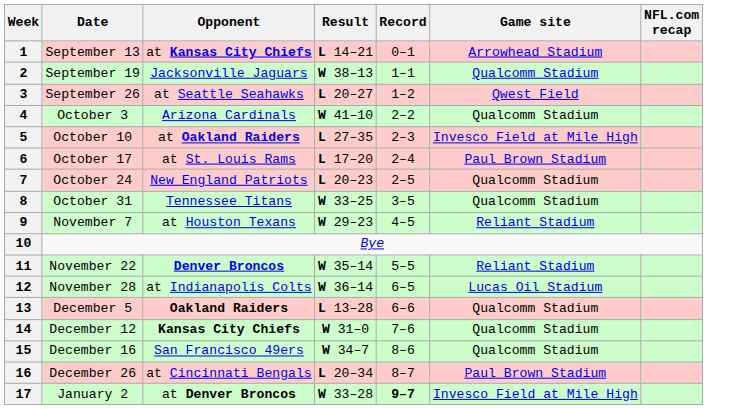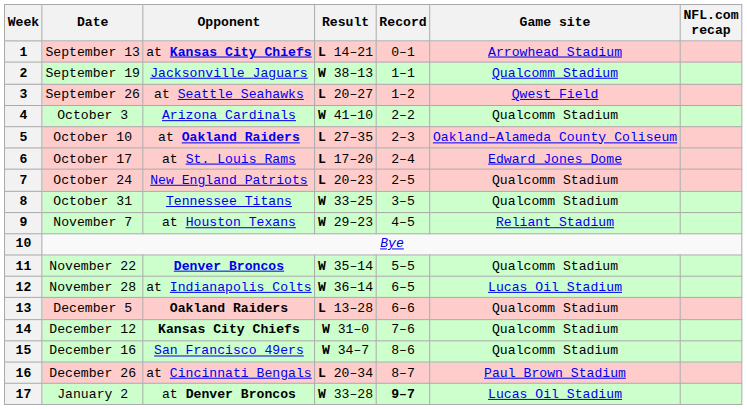(535, 137) Invesco Field at Mile High -> (555, 137) Oakland–Alameda County Coliseum
(535, 159) Paul Brown Stadium -> (555, 159) Edward Jones Dome
(535, 266) Reliant Stadium -> (555, 266) Qualcomm Stadium
(535, 394) Invesco Field at Mile High -> (555, 394) Lucas Oil Stadium
